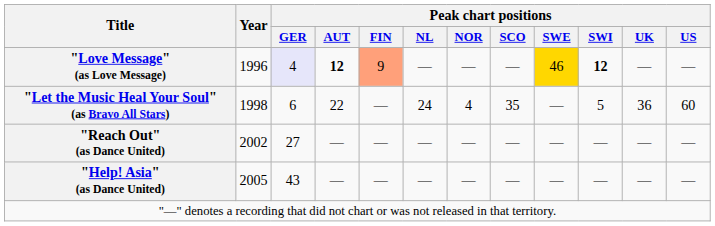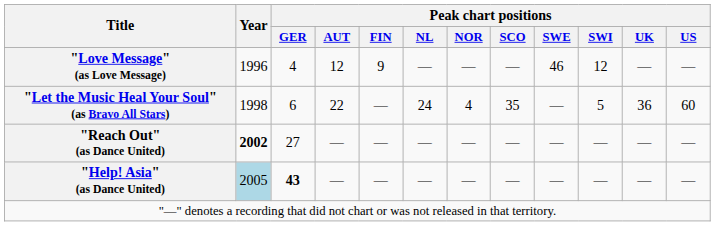(293, 66) lavender background -> (293, 66) no background
(337, 66) bold -> (337, 66) normal
(381, 66) lightsalmon background -> (381, 66) no background
(557, 66) gold background -> (557, 66) no background
(600, 66) bold -> (600, 66) normal
(254, 143) normal -> (254, 143) bold
(254, 181) no background -> (254, 181) lightblue background
(293, 181) normal -> (293, 181) bold
